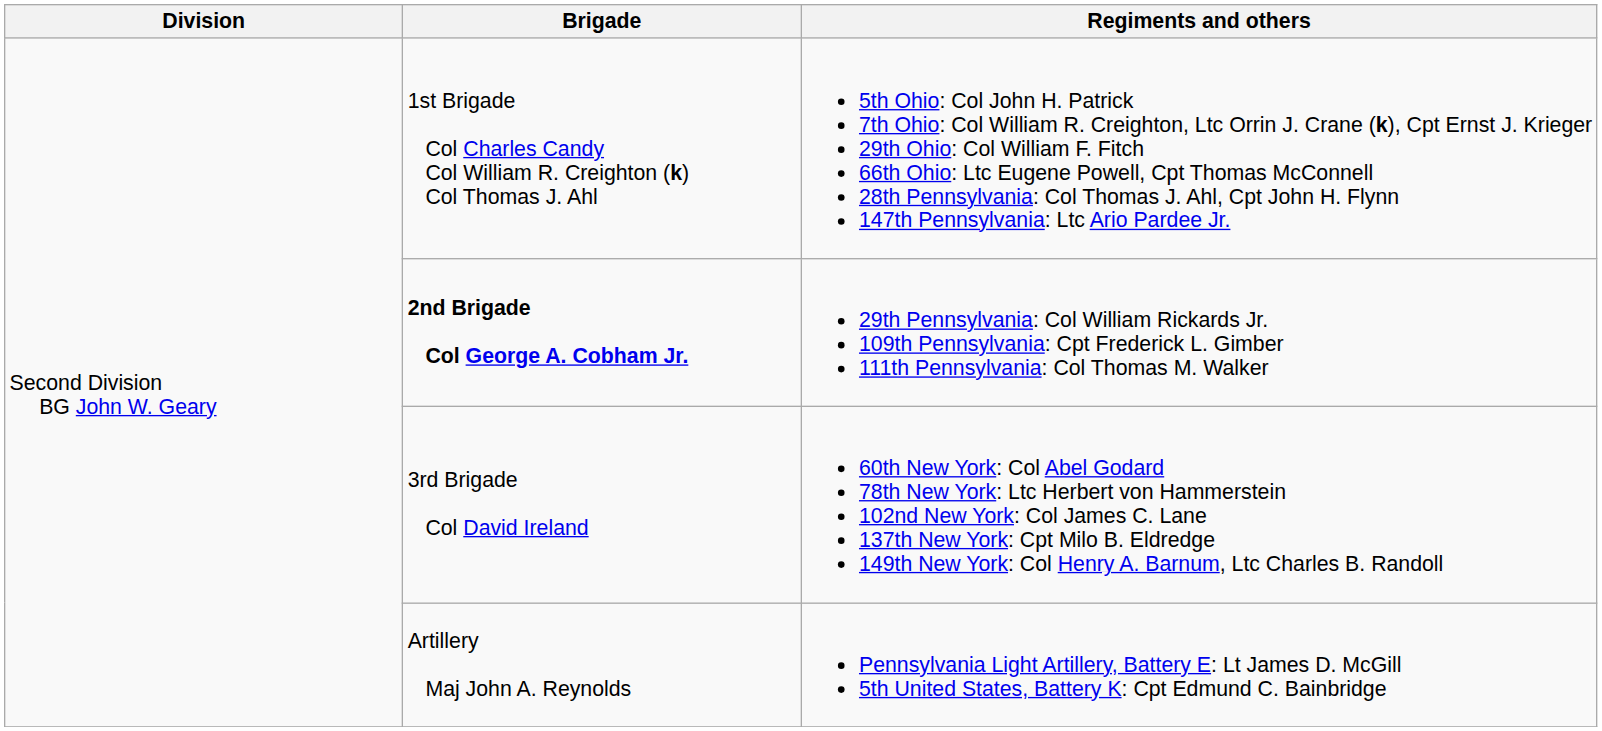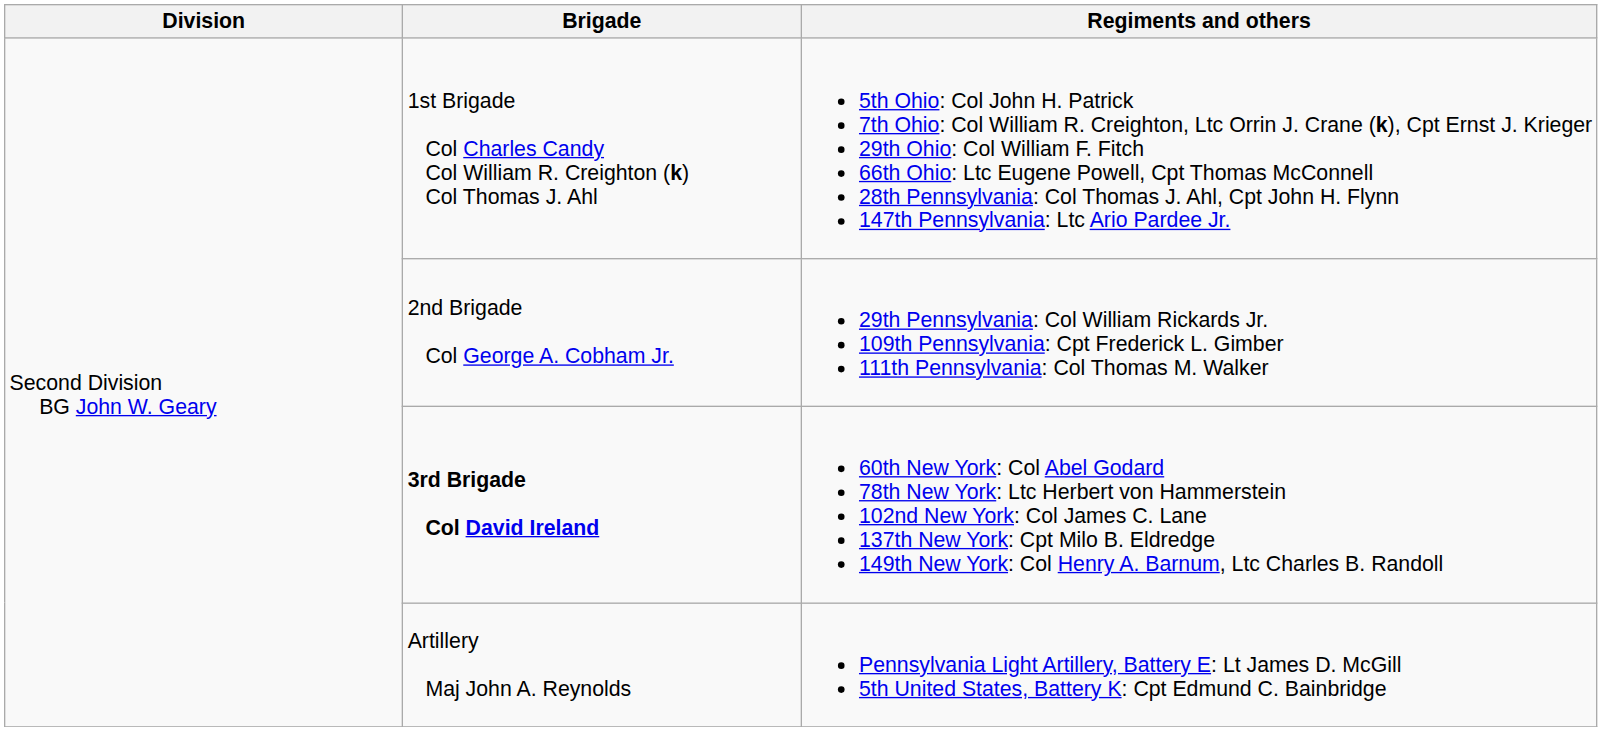(548, 332) bold -> (541, 332) normal
(498, 504) normal -> (503, 504) bold
